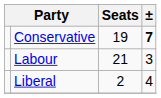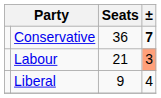(120, 37) 19 -> (120, 37) 36
(149, 59) no background -> (149, 59) lightsalmon background
(120, 81) 2 -> (120, 81) 9
